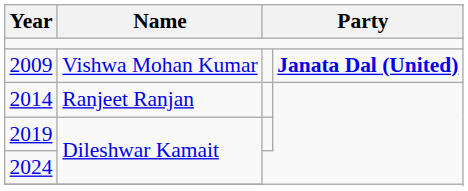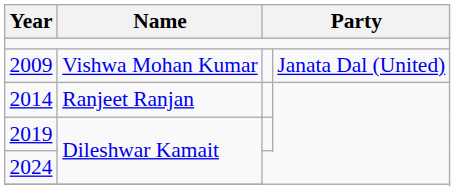(368, 65) bold -> (361, 65) normal
